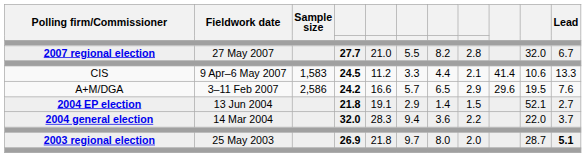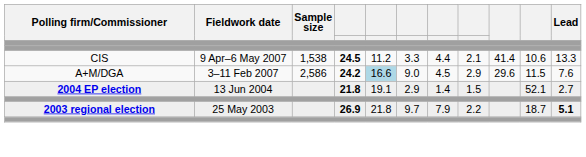- row: (99, 54)
(313, 74) 1,583 -> (313, 59) 1,538
(381, 89) no background -> (381, 74) lightblue background
(412, 89) 5.7 -> (412, 74) 9.0
(443, 89) 6.5 -> (443, 74) 4.5
(536, 89) 19.5 -> (536, 74) 11.5
- row: (99, 120)
(443, 140) 8.0 -> (443, 110) 7.9
(474, 140) 2.0 -> (474, 110) 2.2
(536, 140) 28.7 -> (536, 110) 18.7
